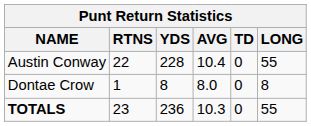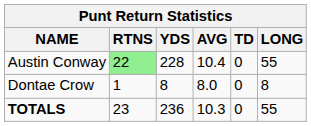(121, 62) no background -> (121, 62) lightgreen background
